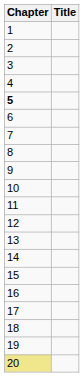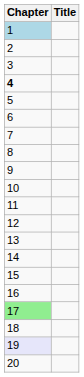(10, 30) no background -> (10, 30) lightblue background
(10, 83) normal -> (10, 83) bold
(10, 100) bold -> (10, 100) normal
(13, 310) no background -> (13, 310) lightgreen background
(13, 345) no background -> (13, 345) lavender background
(13, 363) khaki background -> (13, 363) no background
